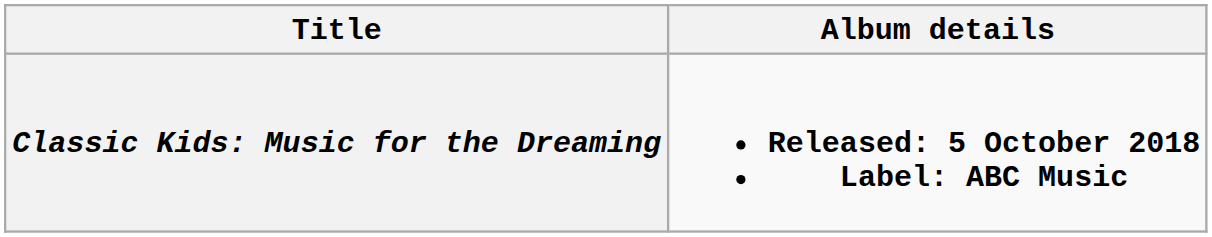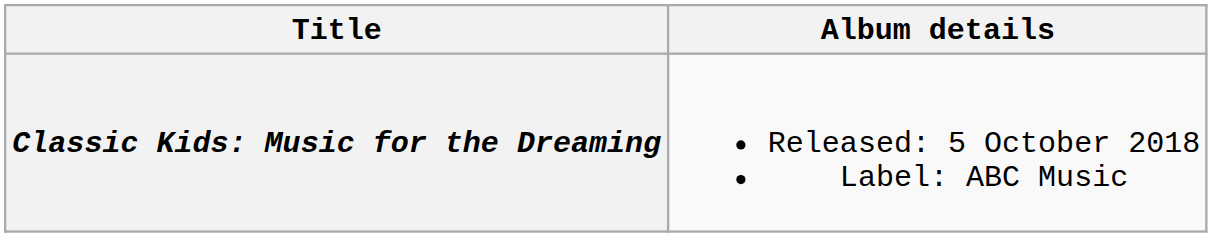(938, 161) bold -> (938, 161) normal
